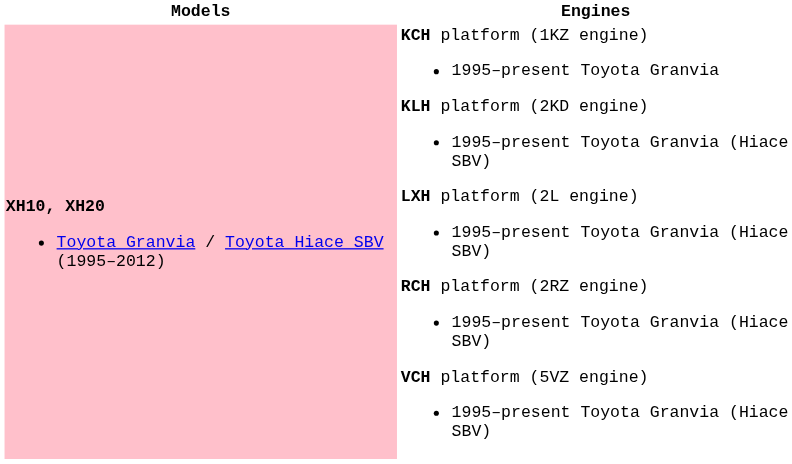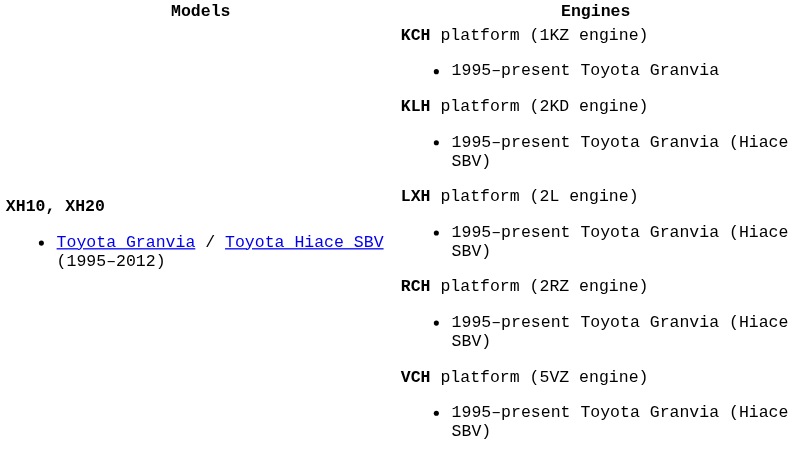(201, 234) pink background -> (201, 234) no background
